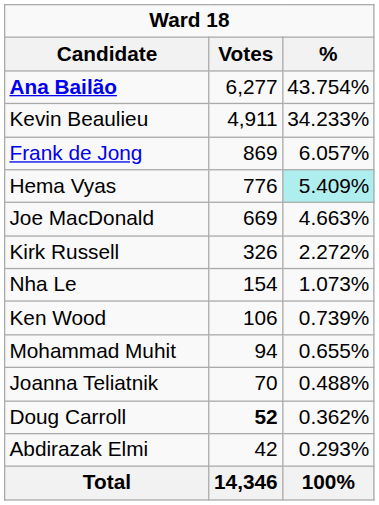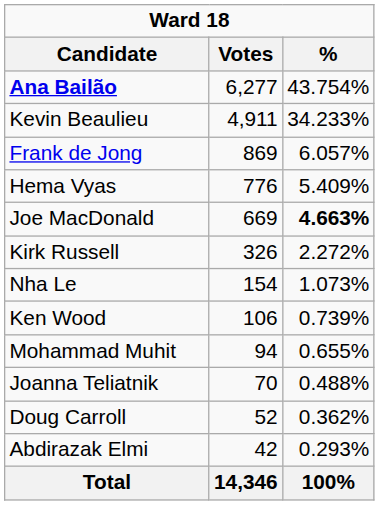(334, 185) paleturquoise background -> (334, 185) no background
(334, 218) normal -> (334, 218) bold
(266, 416) bold -> (266, 416) normal
